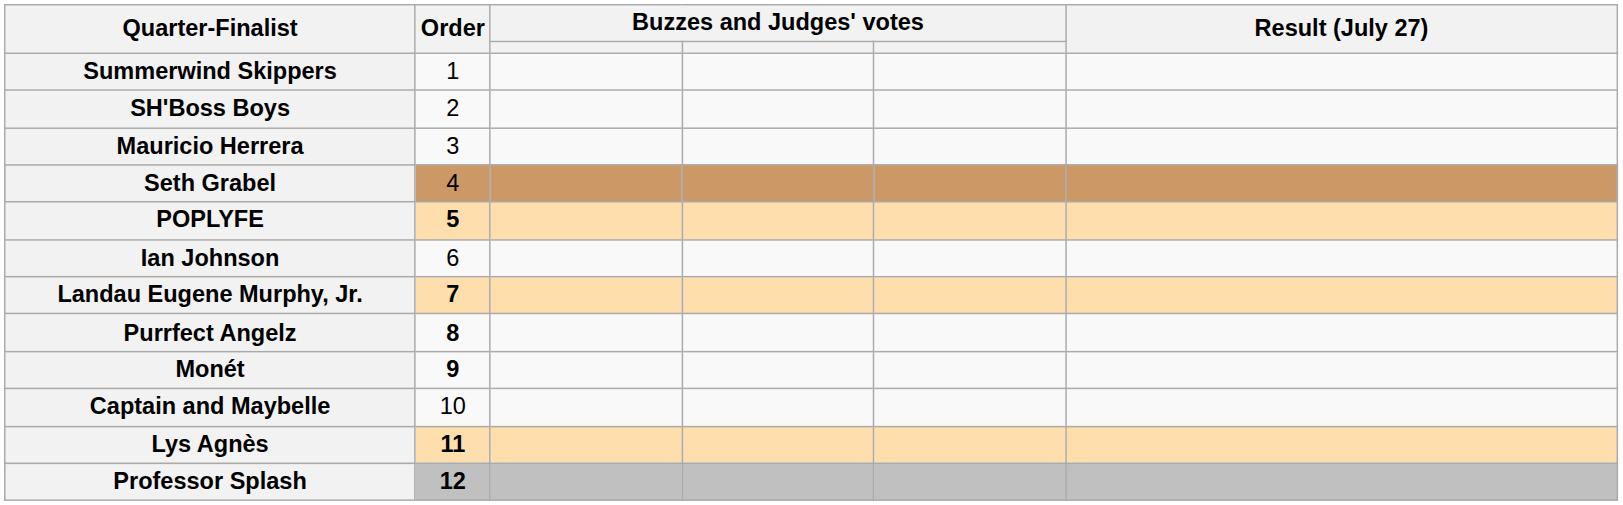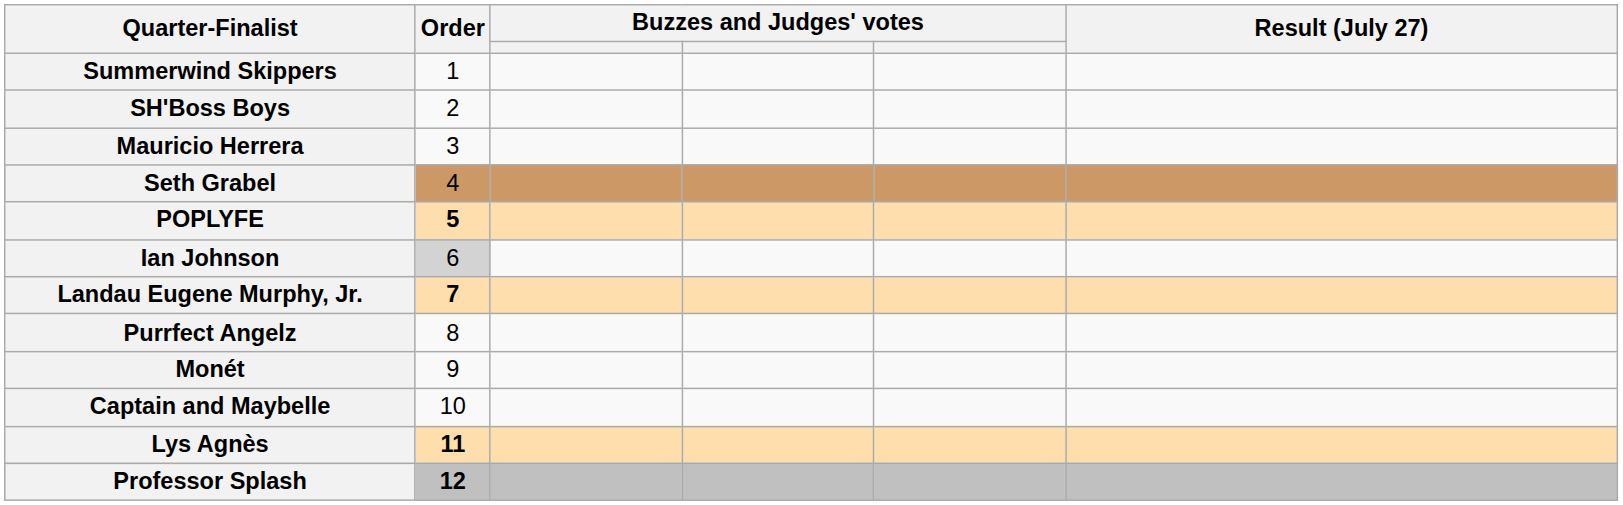(453, 257) no background -> (453, 257) lightgrey background
(453, 332) bold -> (453, 332) normal
(453, 369) bold -> (453, 369) normal
